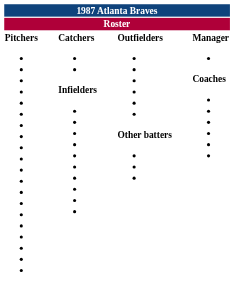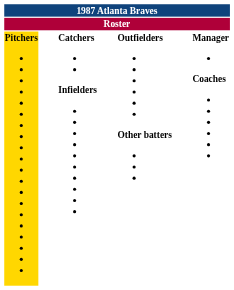(21, 154) no background -> (21, 154) gold background
